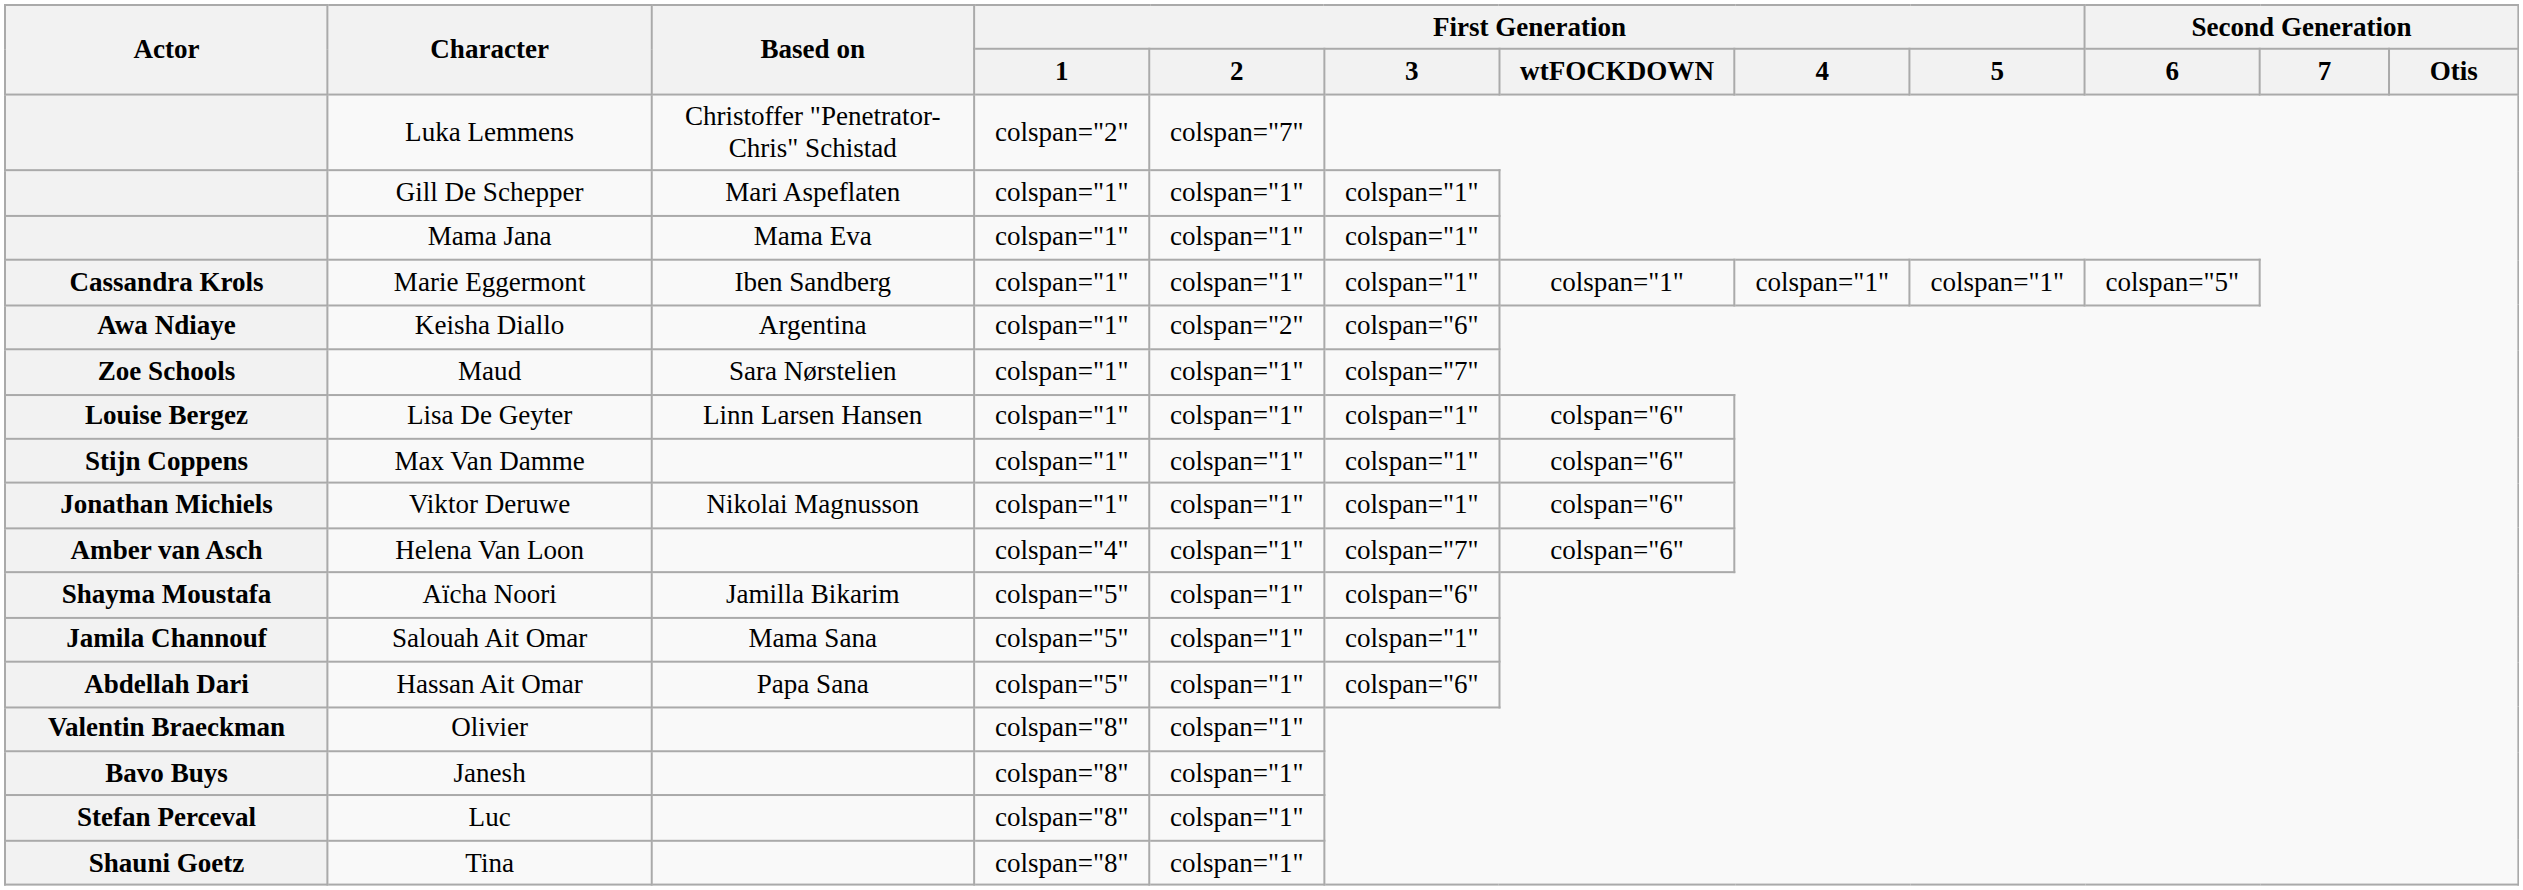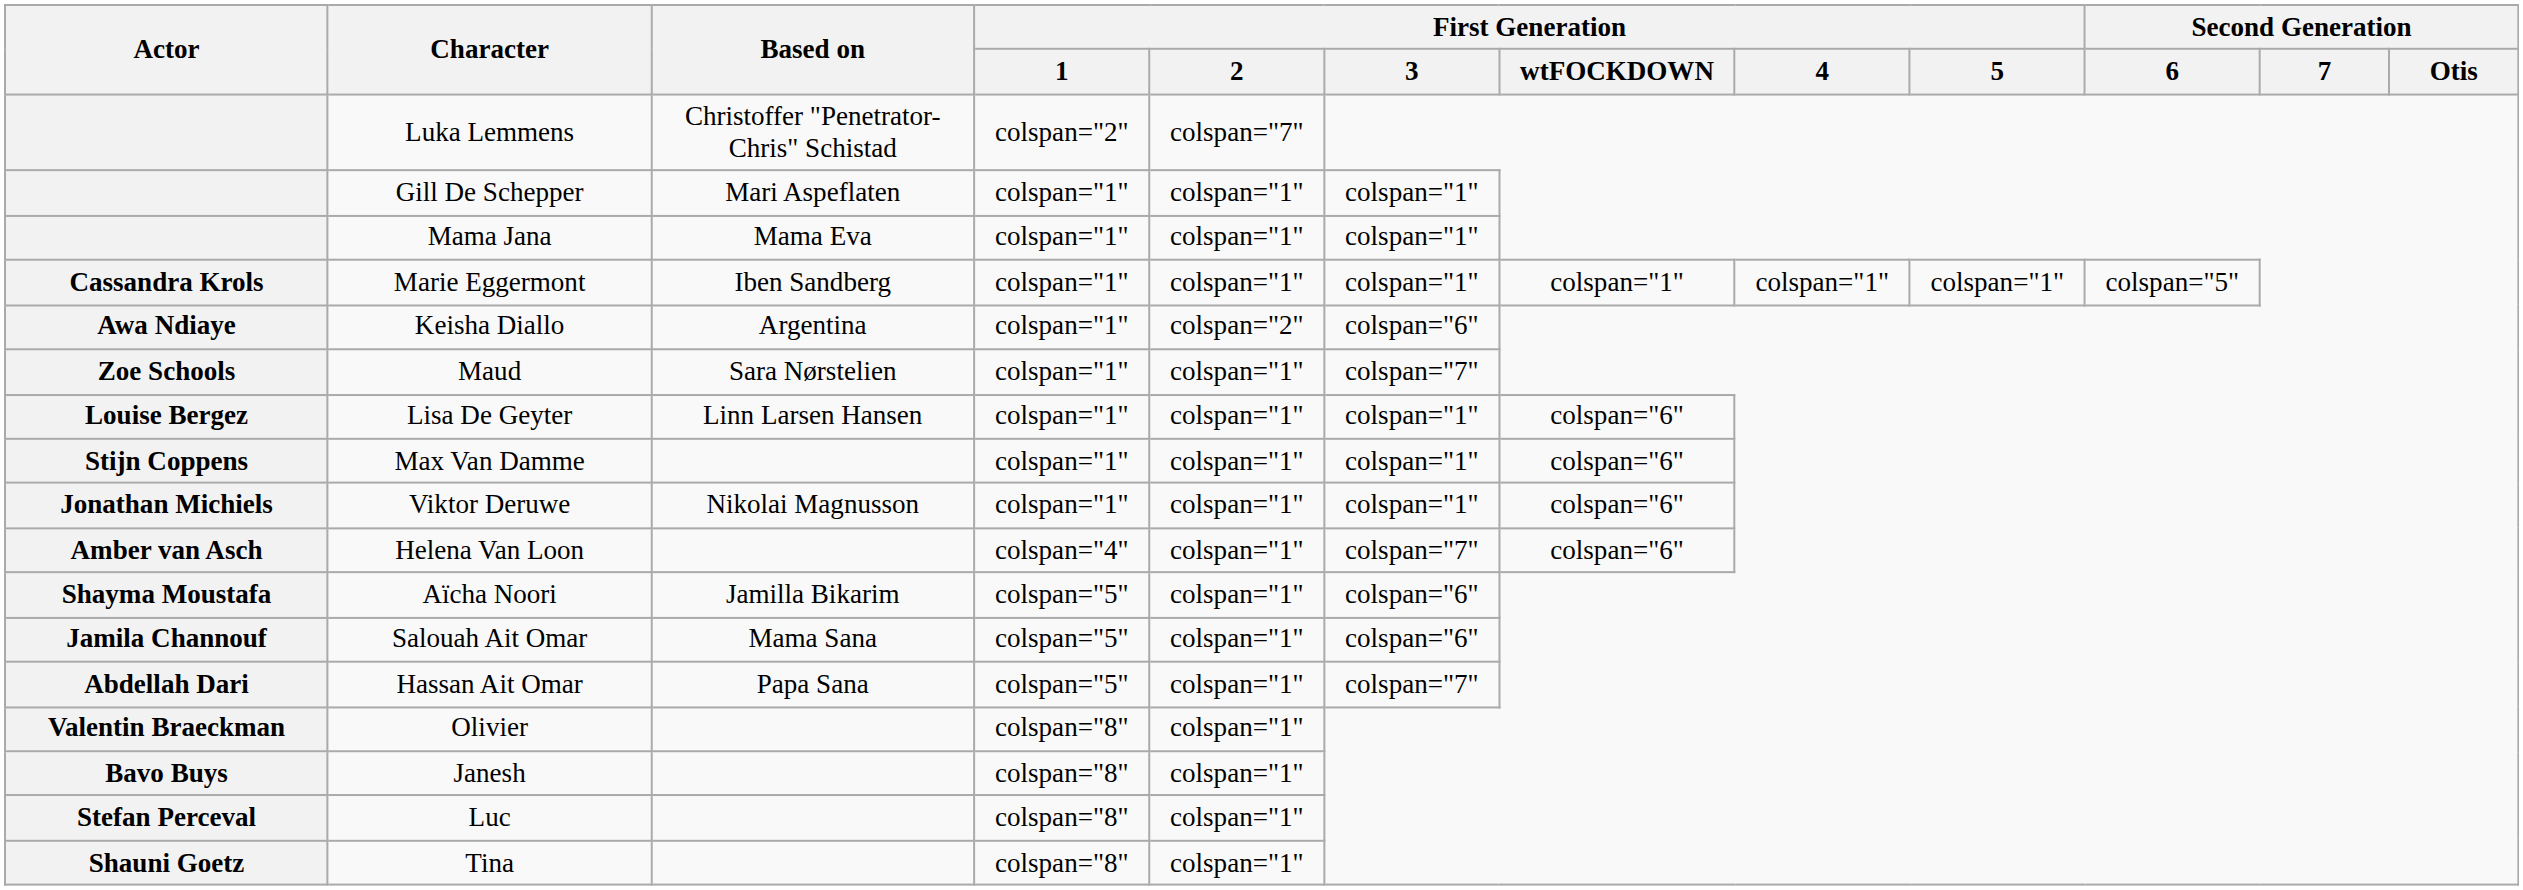(1412, 638) colspan="1" -> (1412, 638) colspan="6"
(1412, 683) colspan="6" -> (1412, 683) colspan="7"
